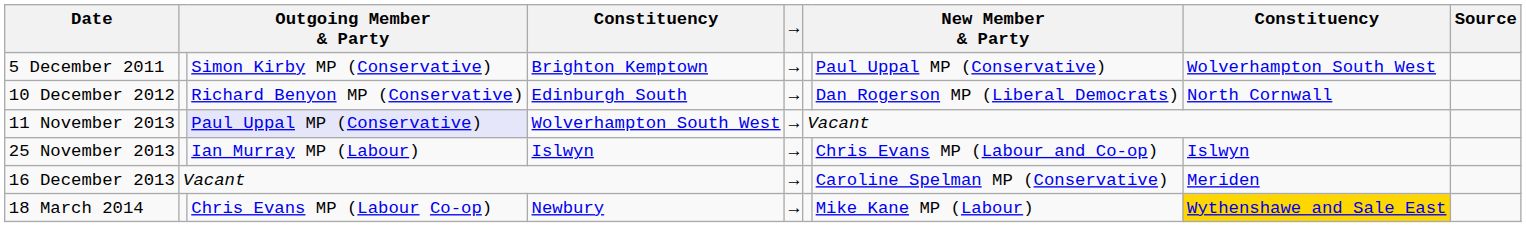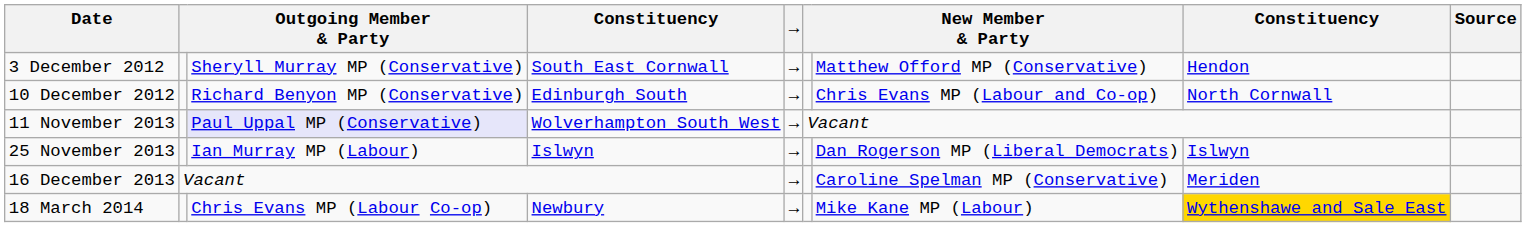- row: (87, 67)
+ row: (87, 67)
(997, 95) Dan Rogerson MP (Liberal Democrats) -> (987, 95) Chris Evans MP (Labour and Co-op)
(987, 151) Chris Evans MP (Labour and Co-op) -> (997, 151) Dan Rogerson MP (Liberal Democrats)
